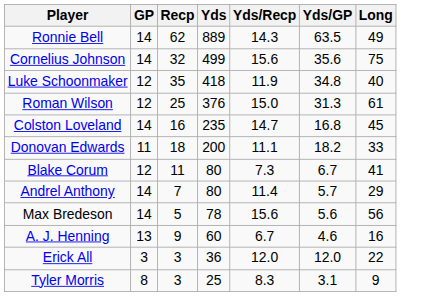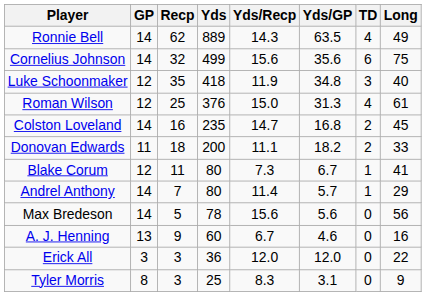+ column: (368, 15)
